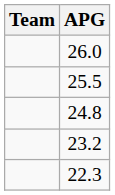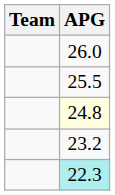(85, 112) no background -> (85, 112) lightyellow background
(85, 174) no background -> (85, 174) paleturquoise background
